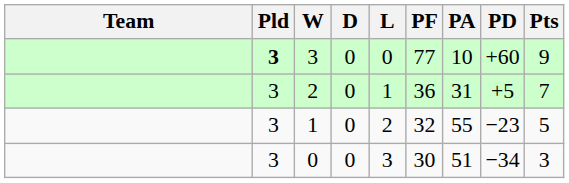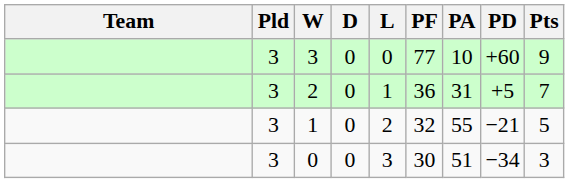(273, 56) bold -> (273, 56) normal
(503, 125) −23 -> (503, 125) −21
